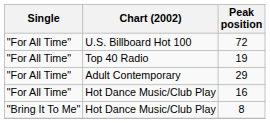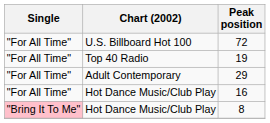(44, 110) no background -> (44, 110) pink background
